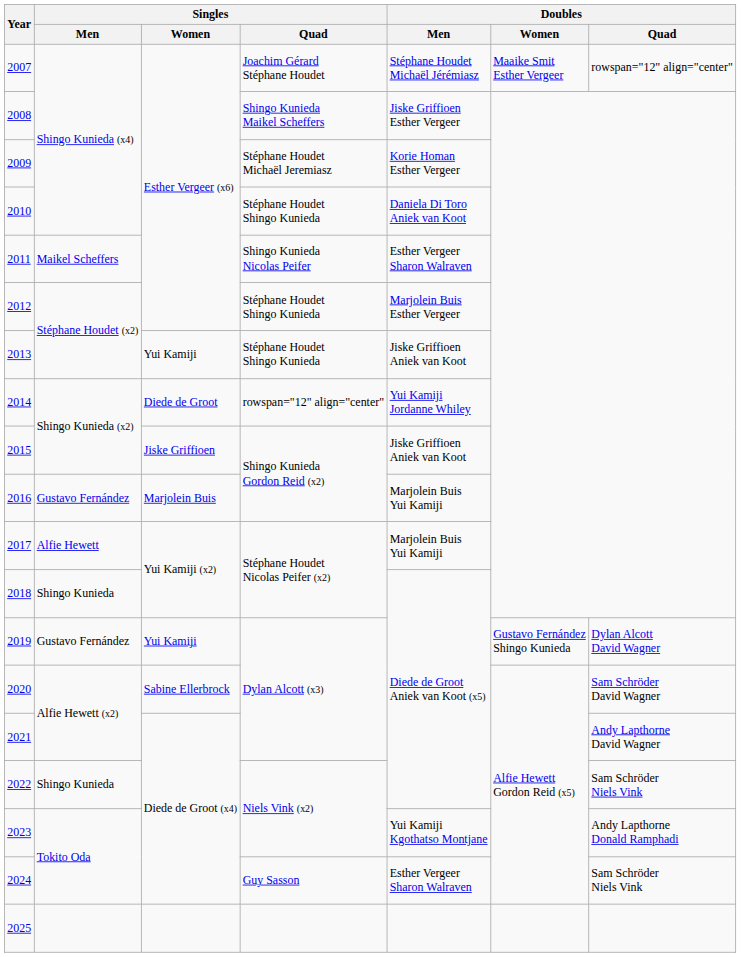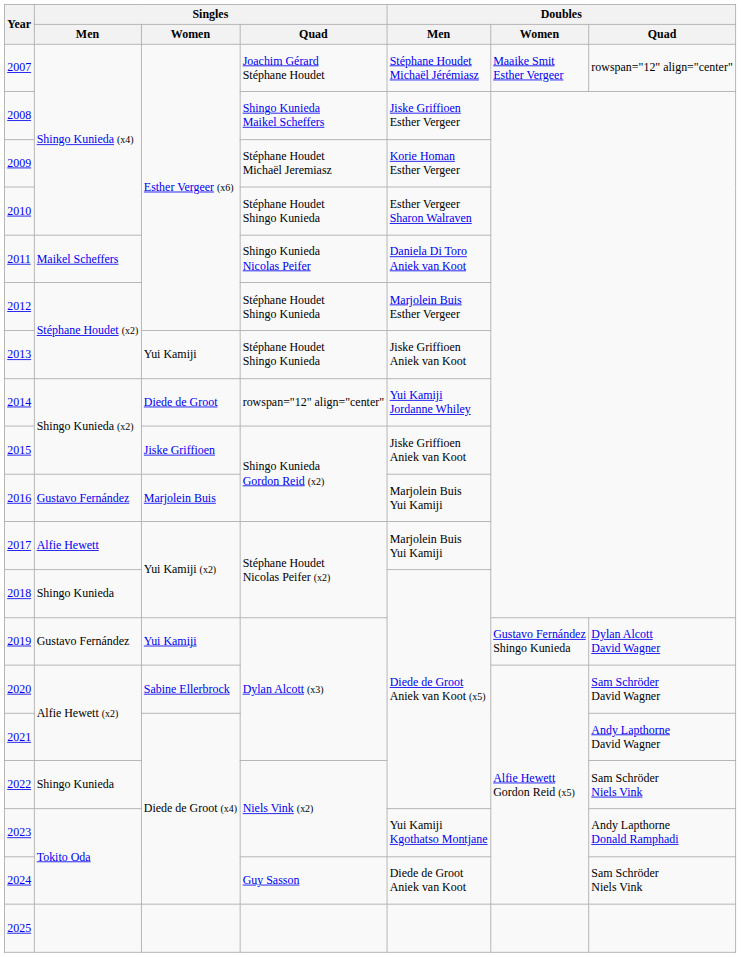(428, 211) Daniela Di Toro Aniek van Koot -> (431, 211) Esther Vergeer Sharon Walraven
(431, 259) Esther Vergeer Sharon Walraven -> (428, 259) Daniela Di Toro Aniek van Koot
(431, 880) Esther Vergeer Sharon Walraven -> (428, 880) Diede de Groot Aniek van Koot
